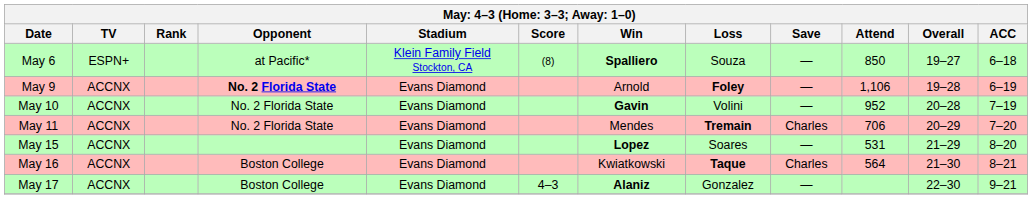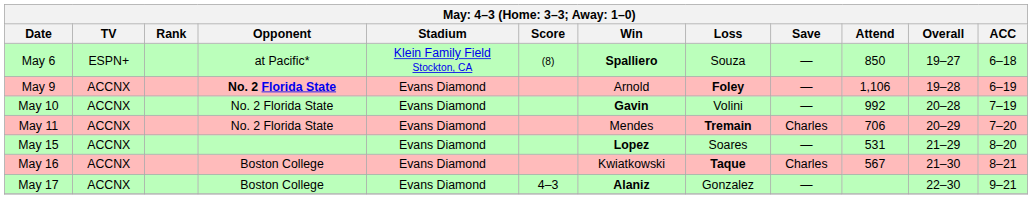(875, 106) 952 -> (875, 106) 992
(875, 164) 564 -> (875, 164) 567
